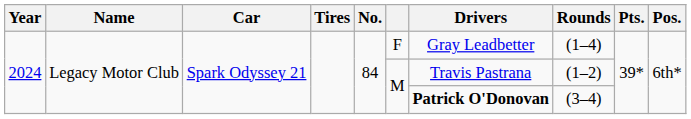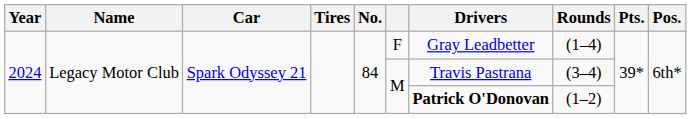(584, 71) (1–2) -> (584, 71) (3–4)
(584, 99) (3–4) -> (584, 99) (1–2)
